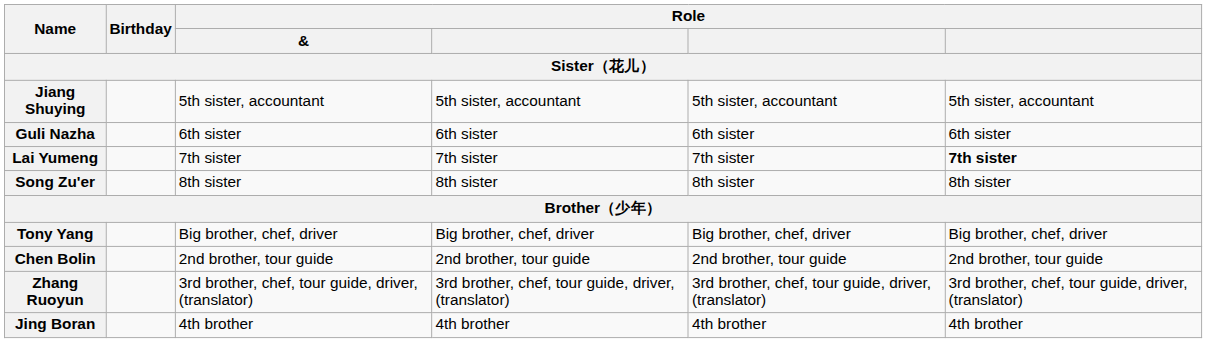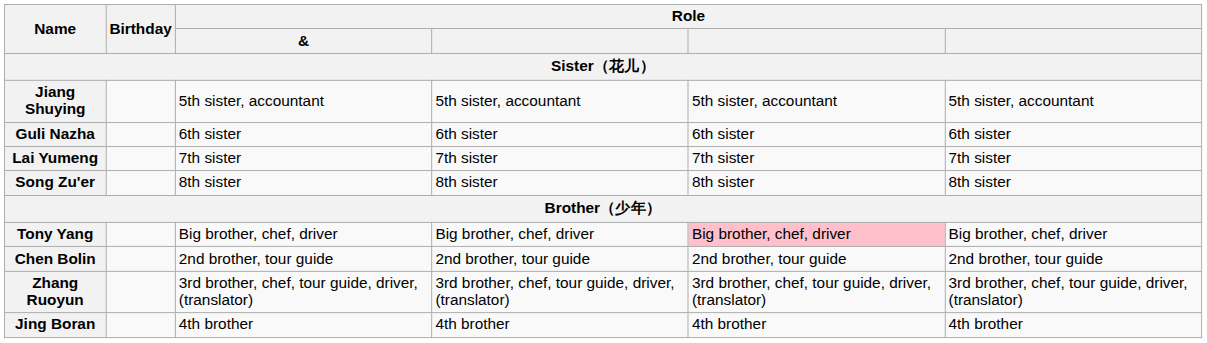(983, 158) bold -> (980, 158) normal
(771, 234) no background -> (771, 234) pink background
